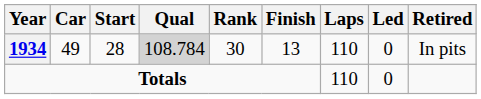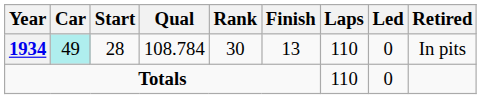(71, 49) no background -> (71, 49) paleturquoise background
(174, 49) lightgrey background -> (174, 49) no background
